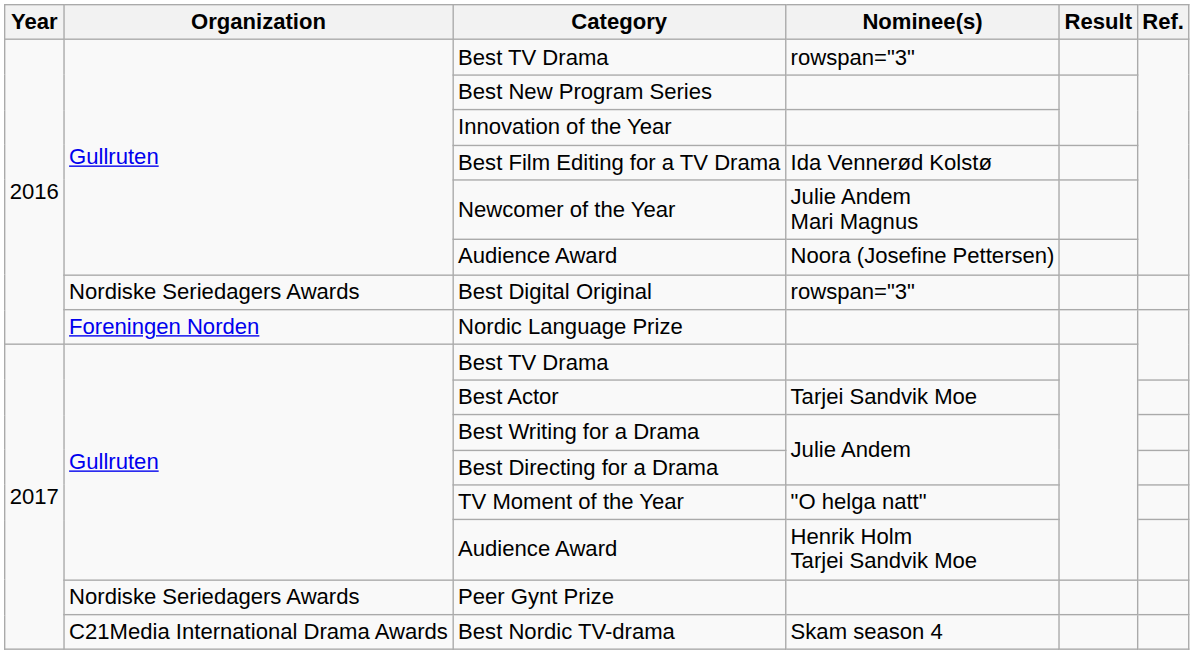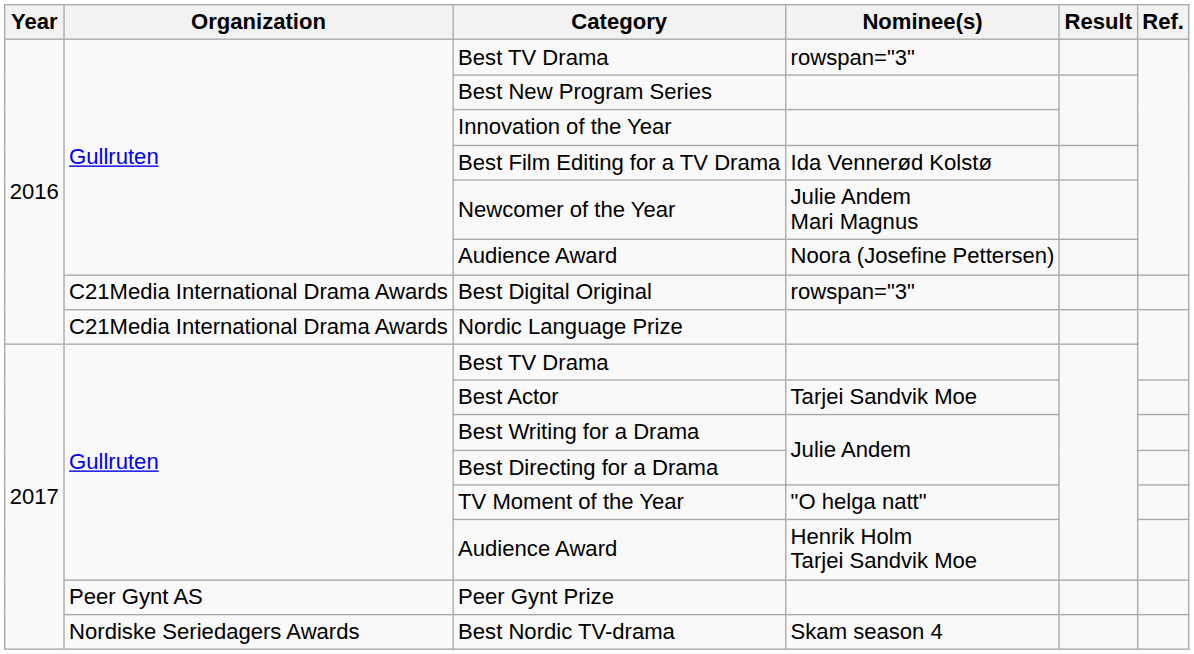(214, 291) Nordiske Seriedagers Awards -> (258, 291) C21Media International Drama Awards
(164, 326) Foreningen Norden -> (258, 326) C21Media International Drama Awards
(214, 596) Nordiske Seriedagers Awards -> (136, 596) Peer Gynt AS
(258, 631) C21Media International Drama Awards -> (214, 631) Nordiske Seriedagers Awards
